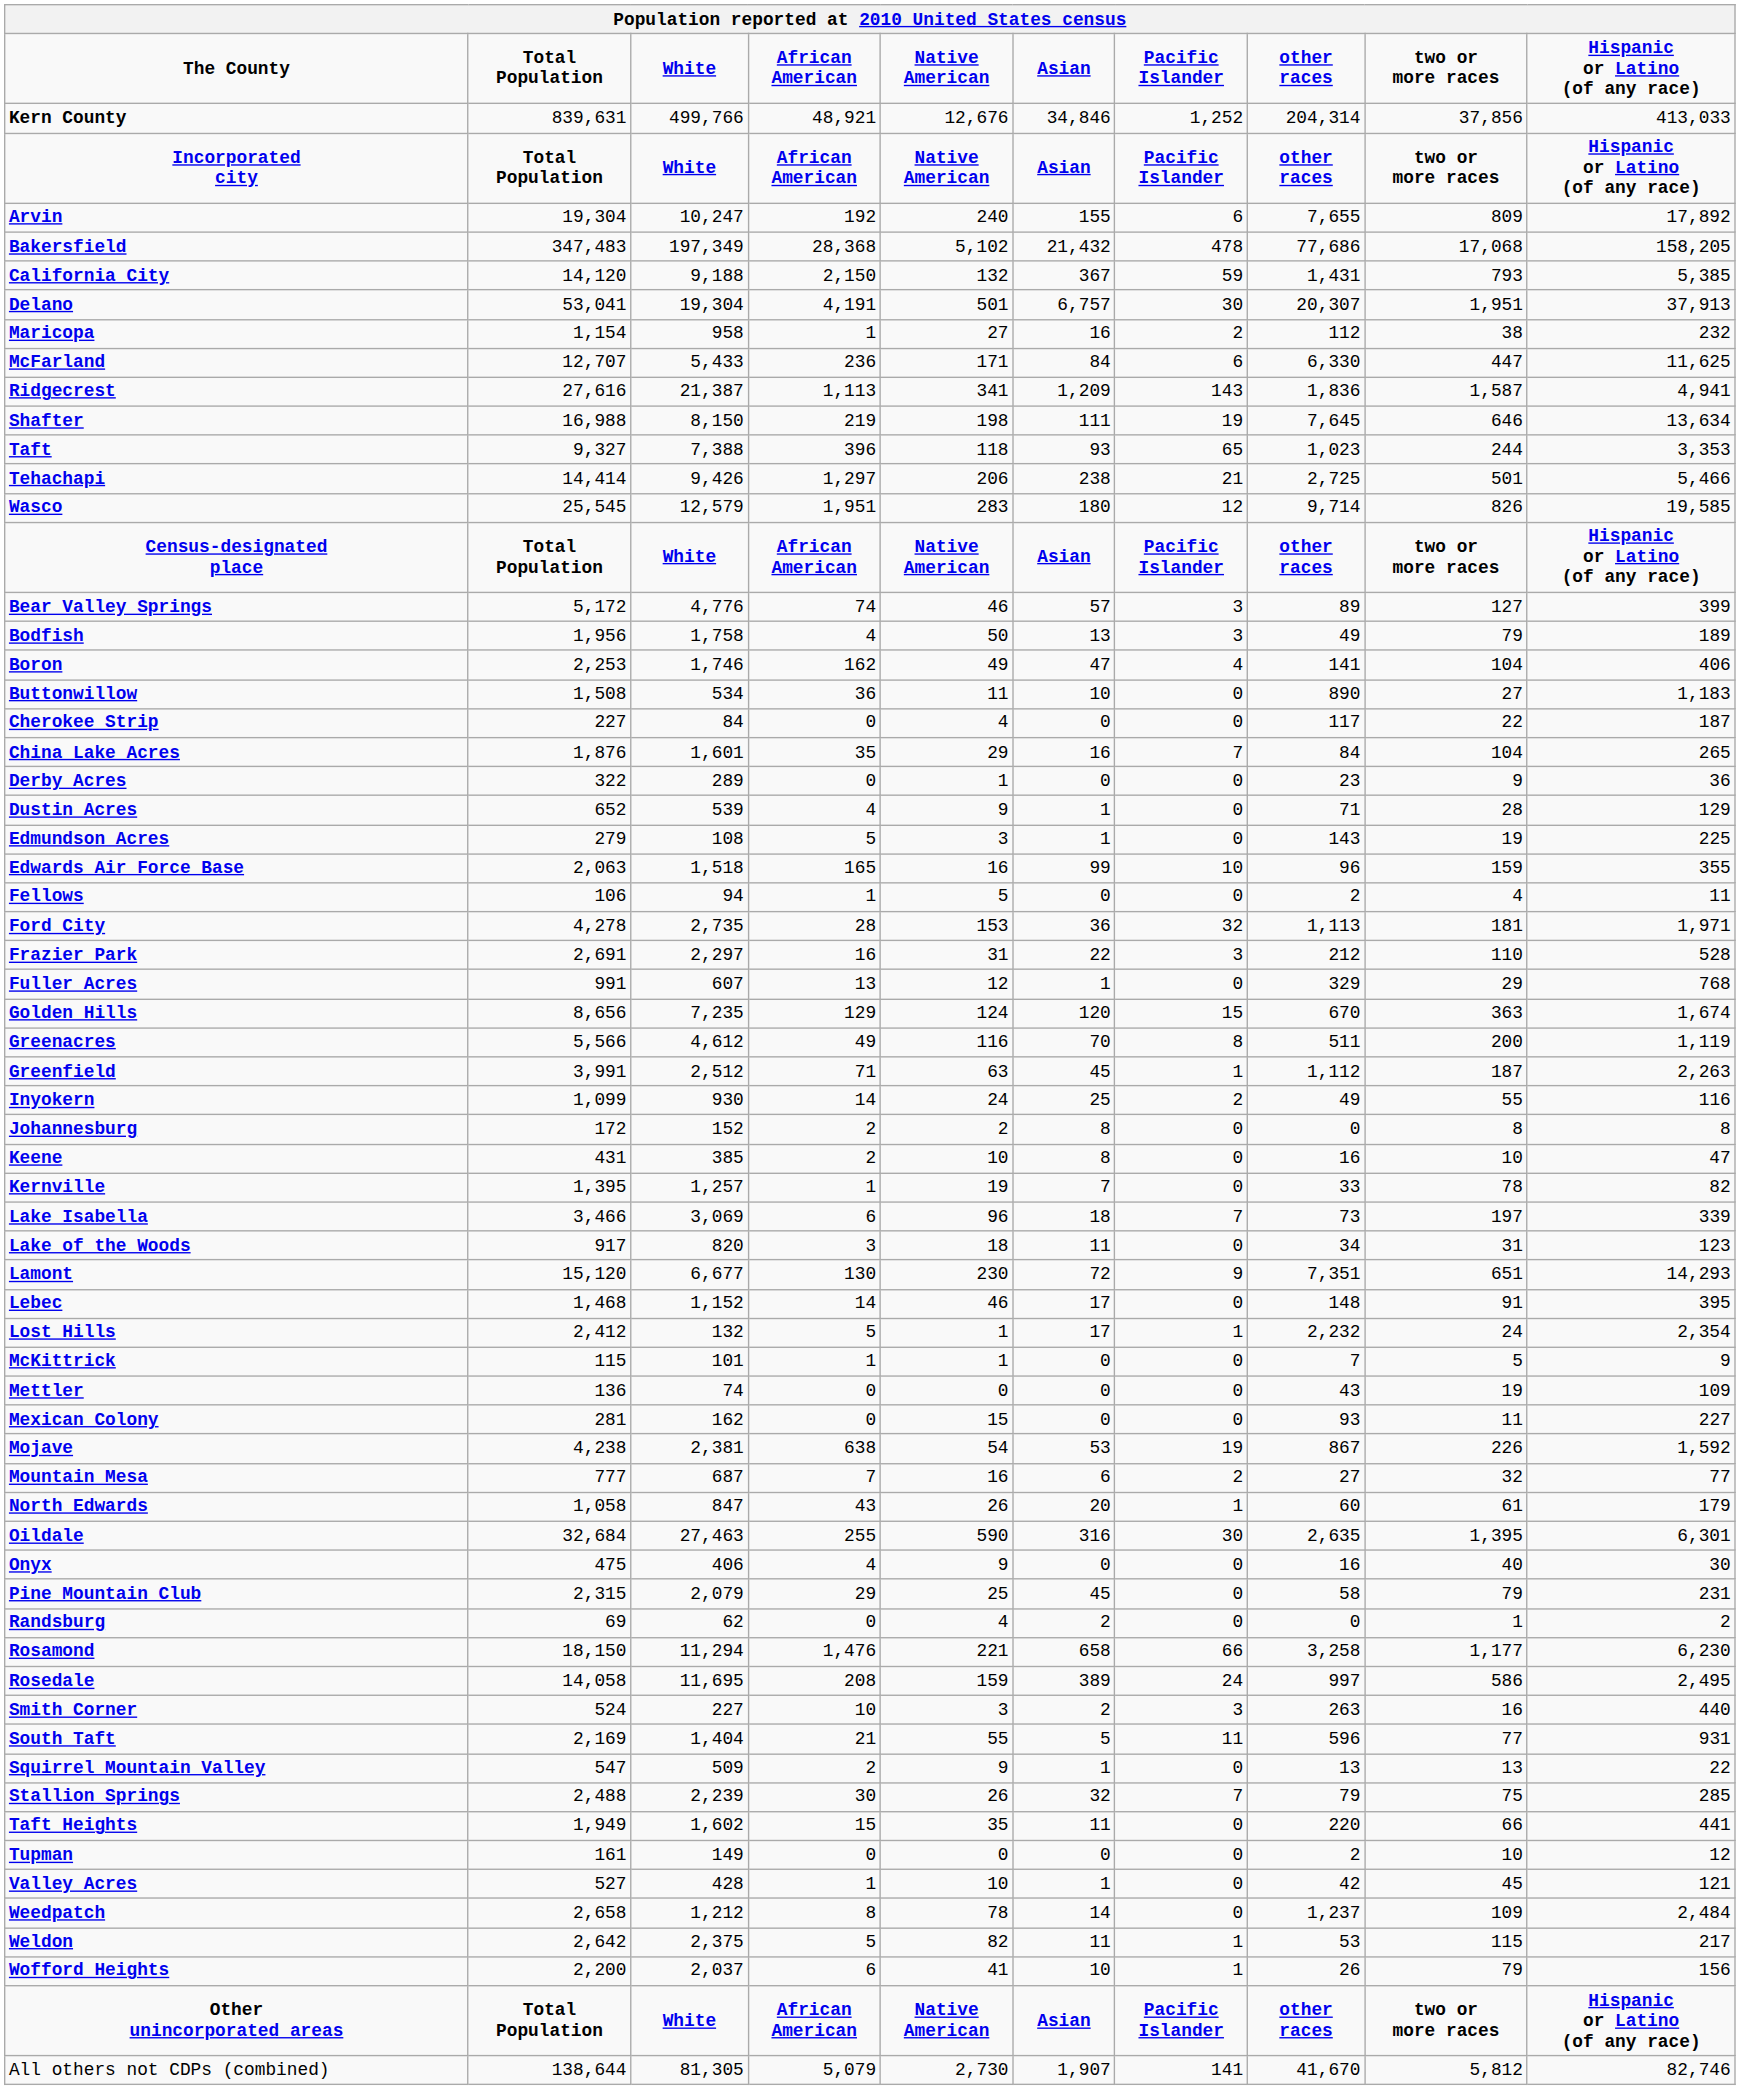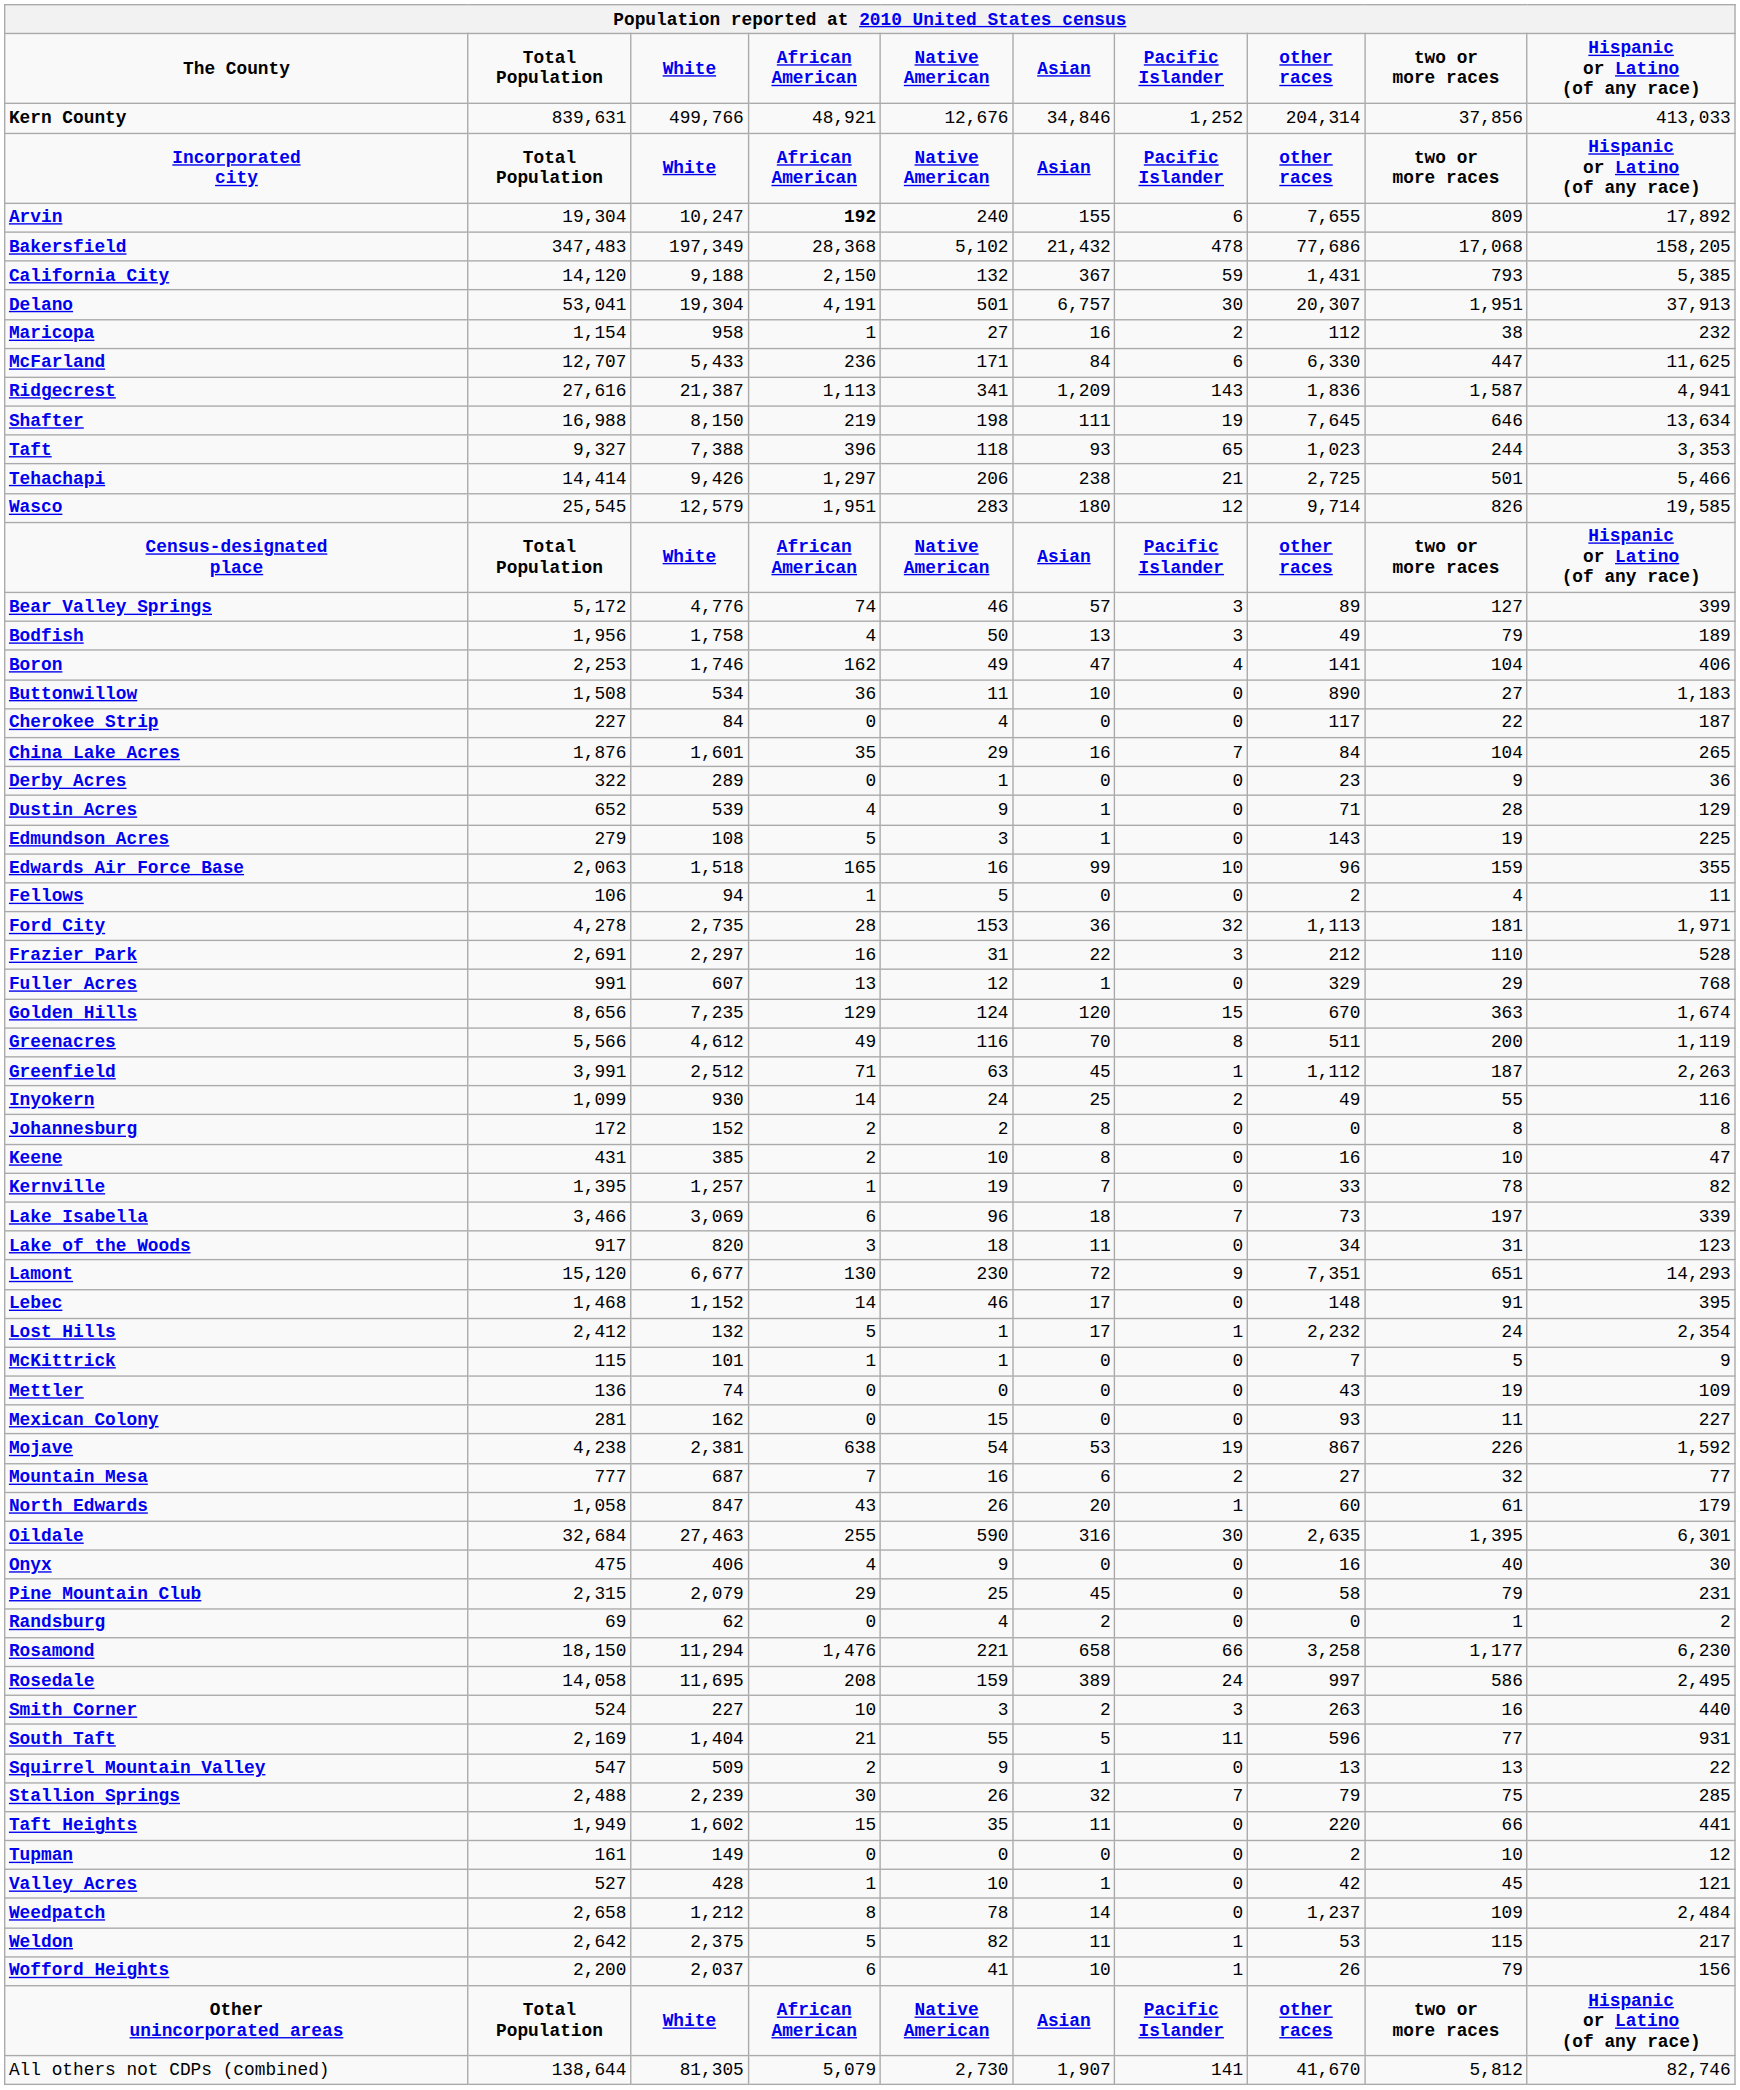(860, 218) normal -> (860, 218) bold
